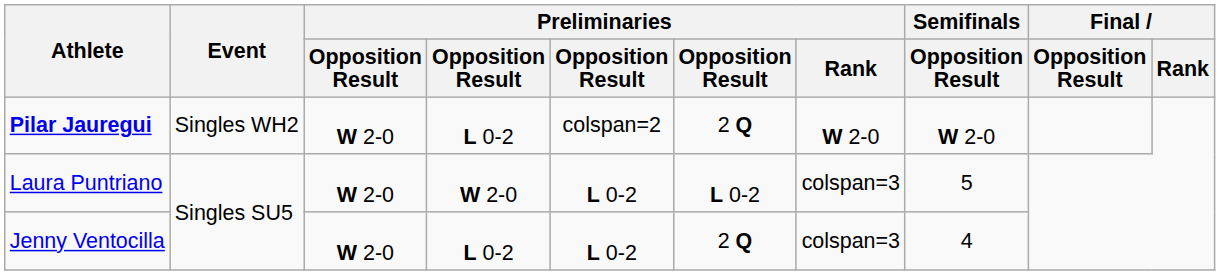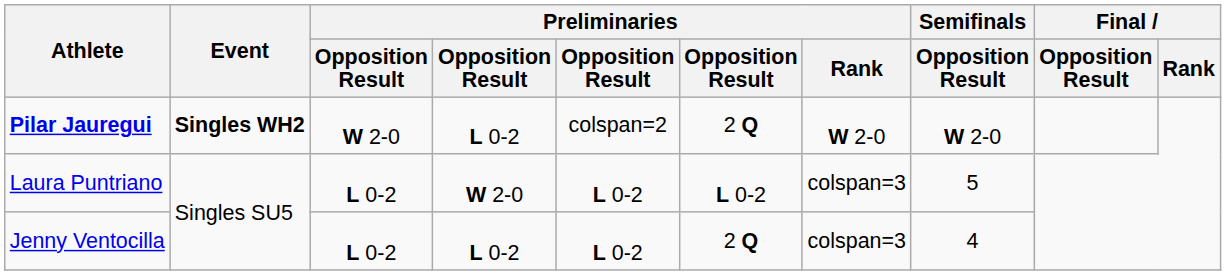(237, 126) normal -> (240, 126) bold
(365, 195) W 2-0 -> (371, 195) L 0-2
(365, 253) W 2-0 -> (371, 253) L 0-2
